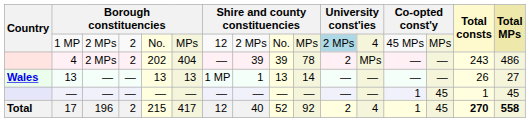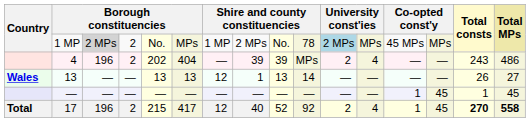(101, 43) no background -> (101, 43) lightgrey background
(221, 43) 12 -> (217, 43) 1 MP
(307, 43) MPs -> (308, 43) 78
(375, 43) 4 -> (370, 43) MPs
(101, 60) 2 MPs -> (104, 60) 196
(308, 60) 78 -> (307, 60) MPs
(370, 60) MPs -> (375, 60) 4
(217, 78) 1 MP -> (221, 78) 12
